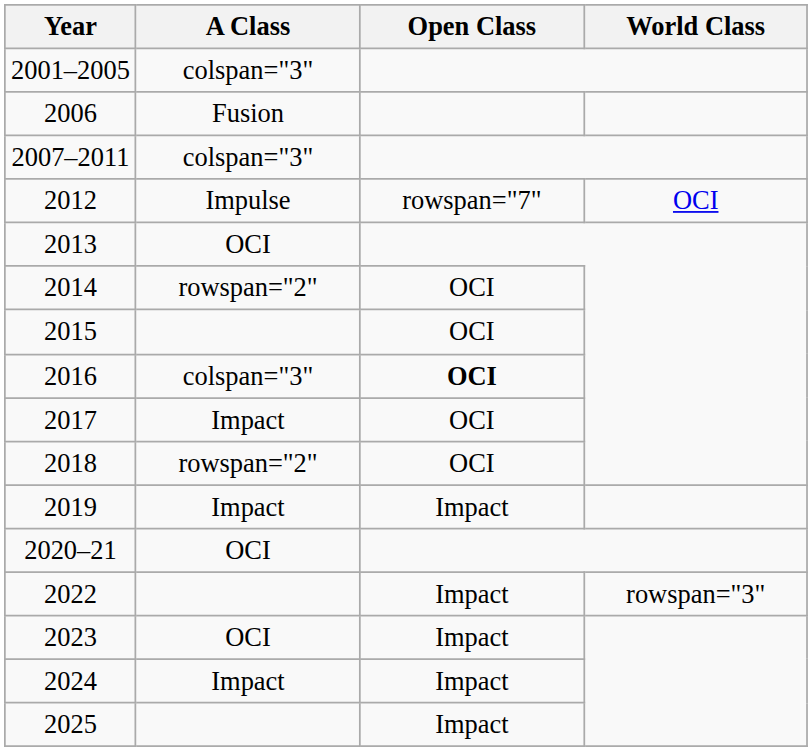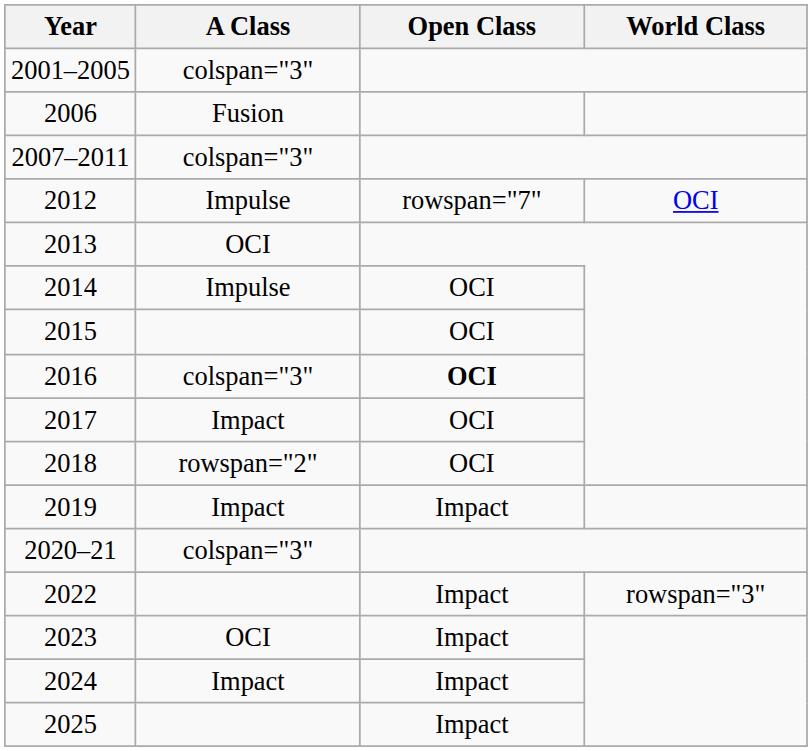(248, 288) rowspan="2" -> (248, 288) Impulse
(248, 549) OCI -> (248, 549) colspan="3"
